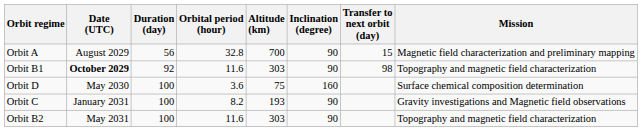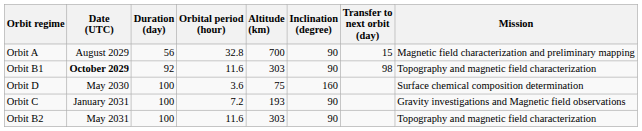(237, 102) 8.2 -> (237, 102) 7.2
